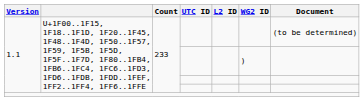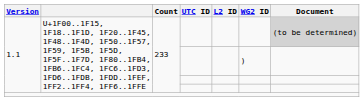(315, 32) no background -> (315, 32) lightgrey background
